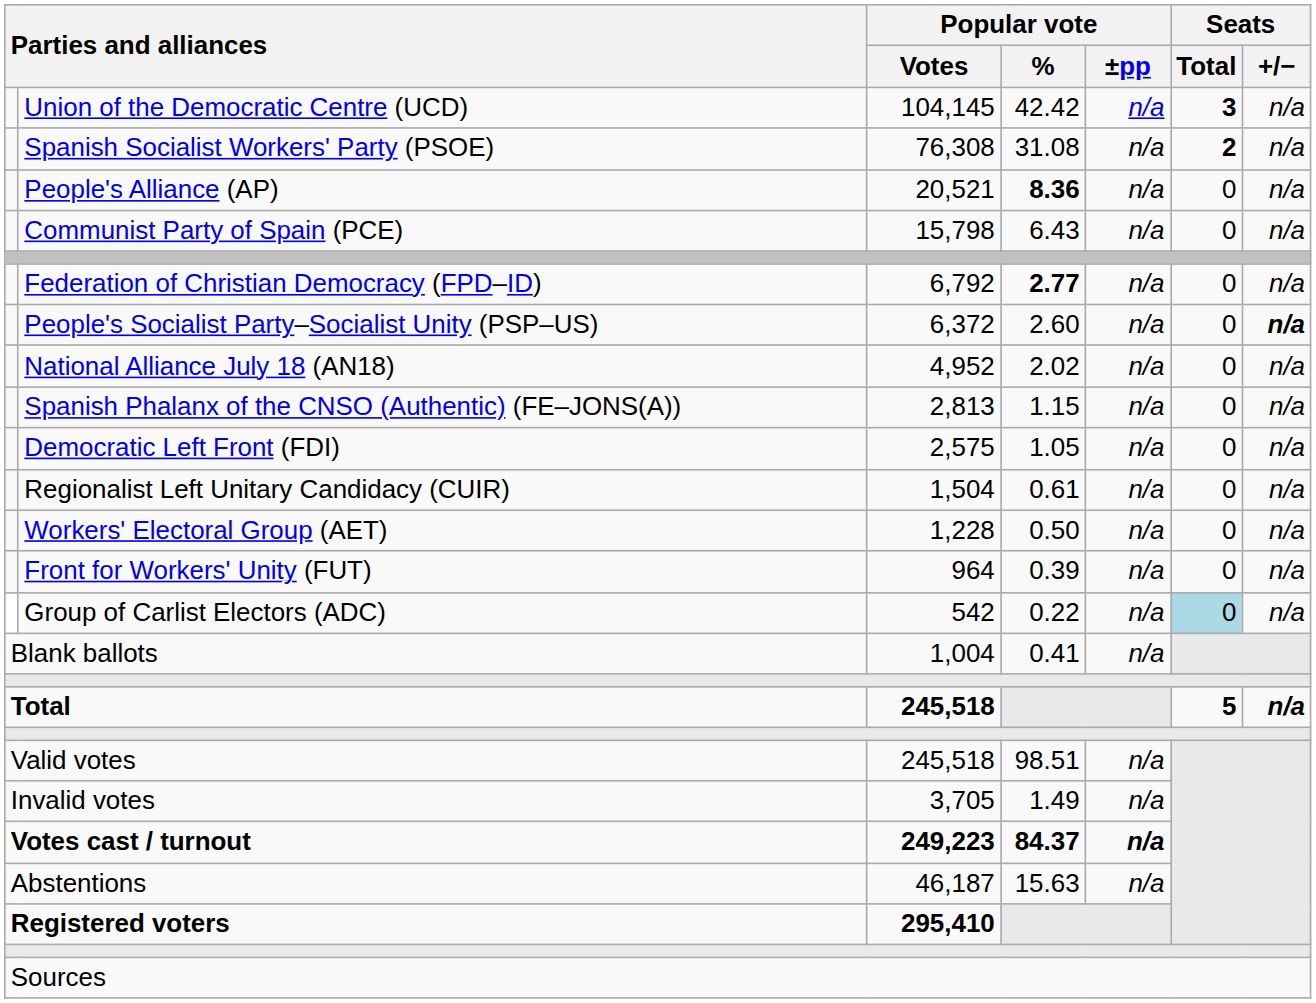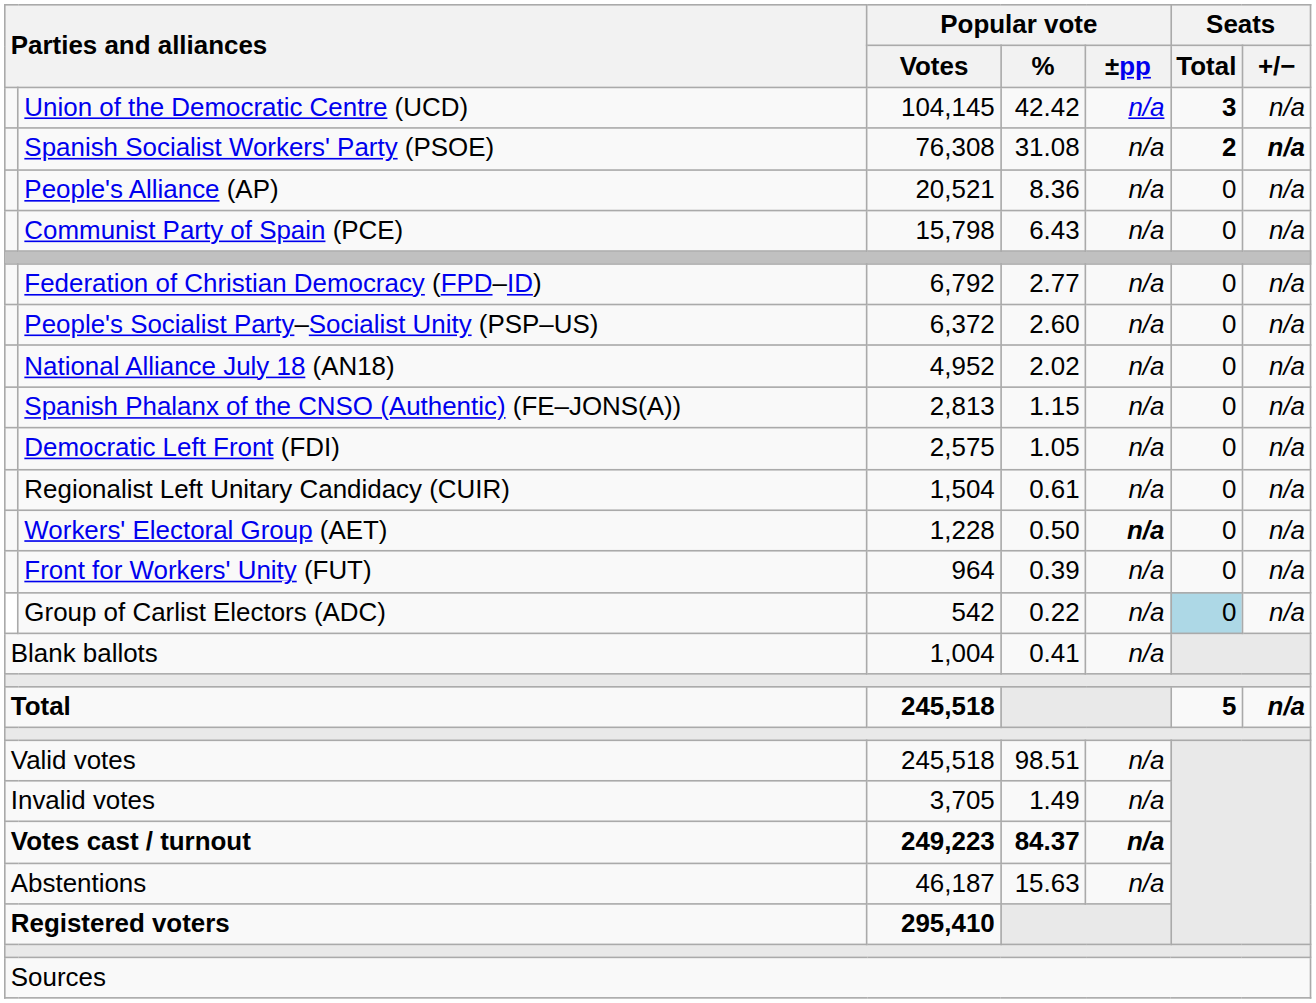(1287, 148) normal -> (1286, 148) bold
(1054, 189) bold -> (1054, 189) normal
(1054, 283) bold -> (1054, 283) normal
(1286, 324) bold -> (1287, 324) normal
(1146, 530) normal -> (1146, 530) bold
